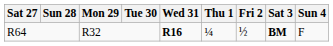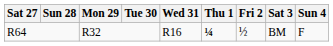(172, 31) bold -> (172, 31) normal
(209, 31) normal -> (209, 31) bold
(277, 31) bold -> (277, 31) normal
